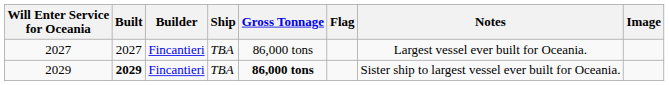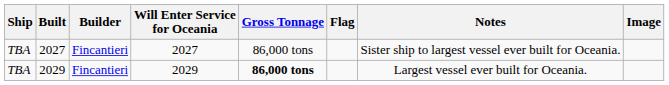columns swapped: (223, 22) <-> (58, 22)
(490, 49) Largest vessel ever built for Oceania. -> (490, 49) Sister ship to largest vessel ever built for Oceania.
(129, 70) bold -> (52, 70) normal
(490, 70) Sister ship to largest vessel ever built for Oceania. -> (490, 70) Largest vessel ever built for Oceania.
